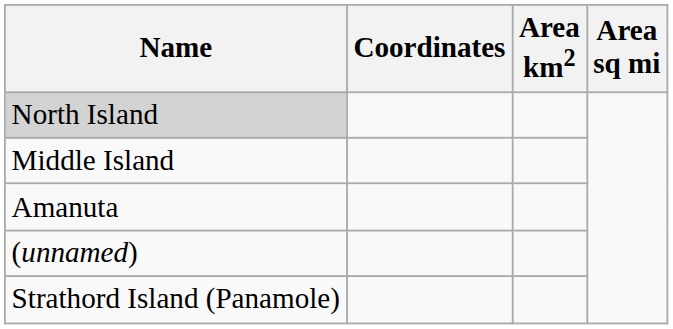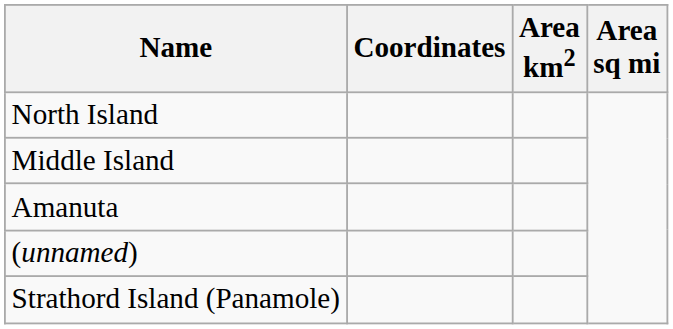(85, 114) lightgrey background -> (85, 114) no background
